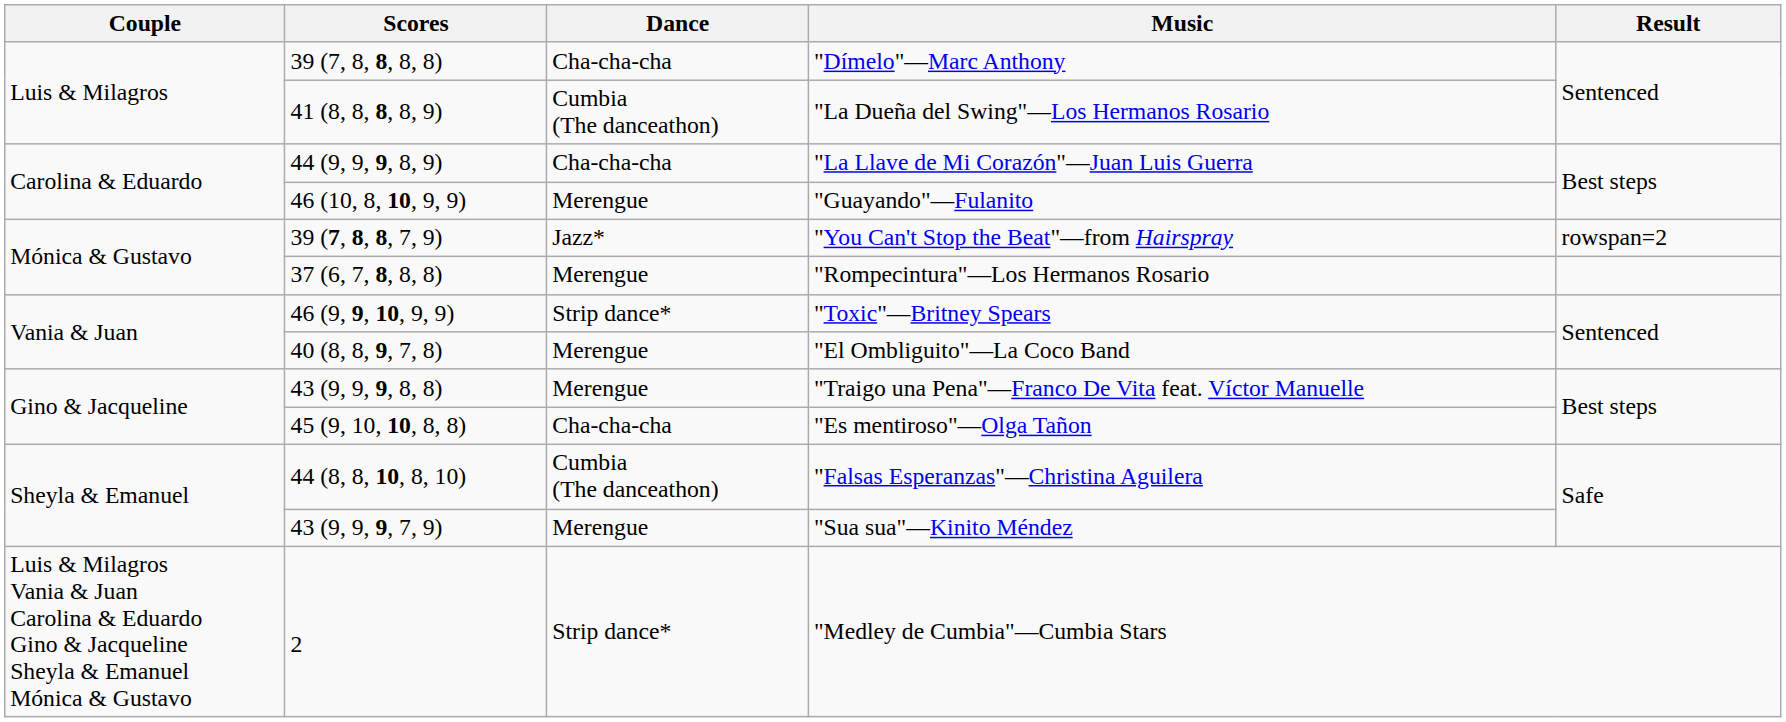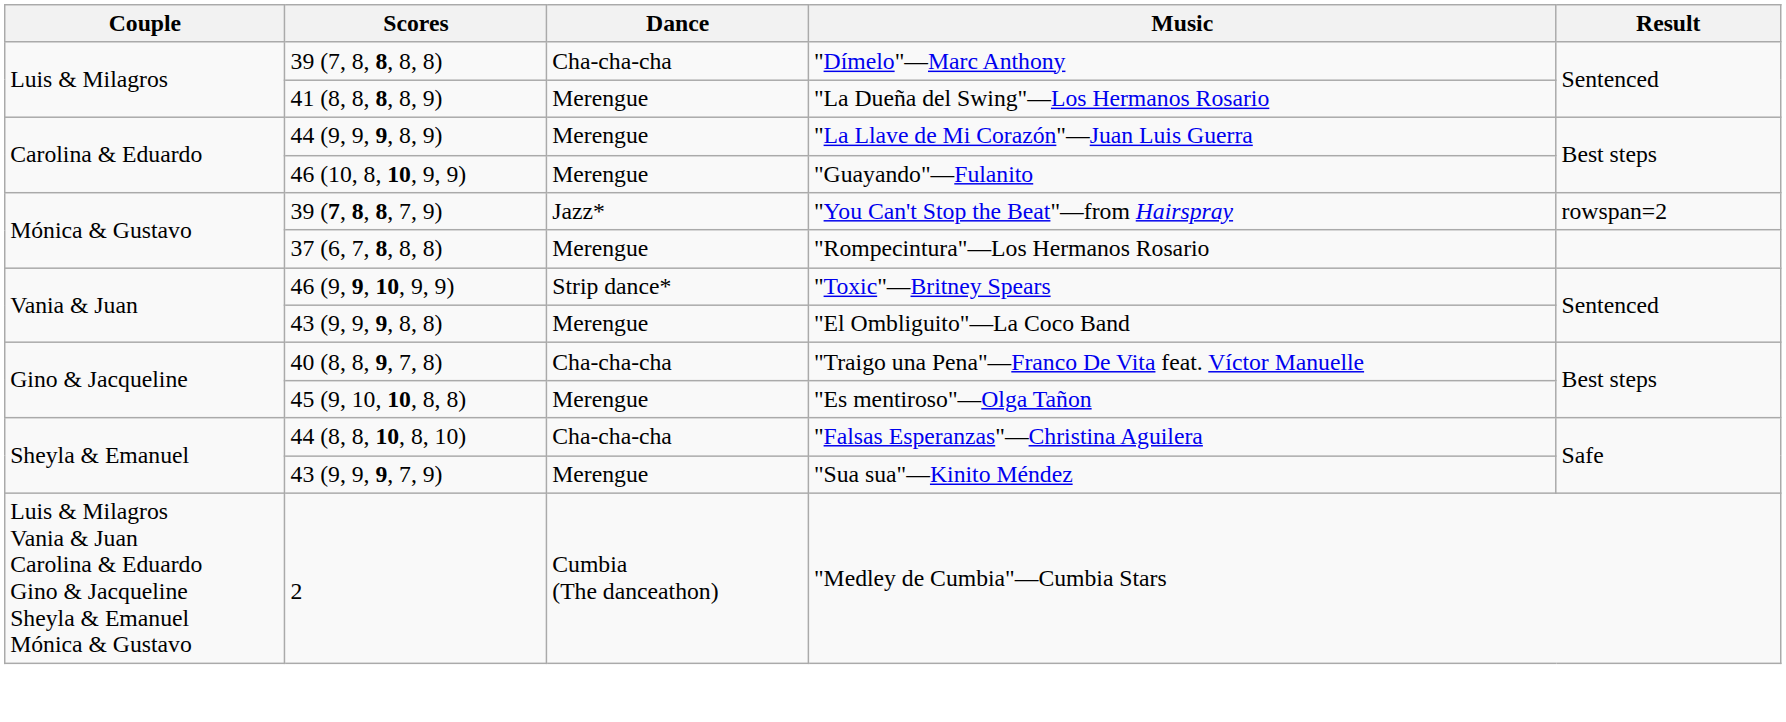(635, 111) Cumbia (The danceathon) -> (600, 98) Merengue
(612, 162) Cha-cha-cha -> (600, 135) Merengue
(367, 350) 40 (8, 8, 9, 7, 8) -> (367, 323) 43 (9, 9, 9, 8, 8)
(367, 387) 43 (9, 9, 9, 8, 8) -> (367, 361) 40 (8, 8, 9, 7, 8)
(600, 387) Merengue -> (612, 361) Cha-cha-cha
(612, 425) Cha-cha-cha -> (600, 398) Merengue
(635, 476) Cumbia (The danceathon) -> (612, 436) Cha-cha-cha
(612, 631) Strip dance* -> (635, 578) Cumbia (The danceathon)
